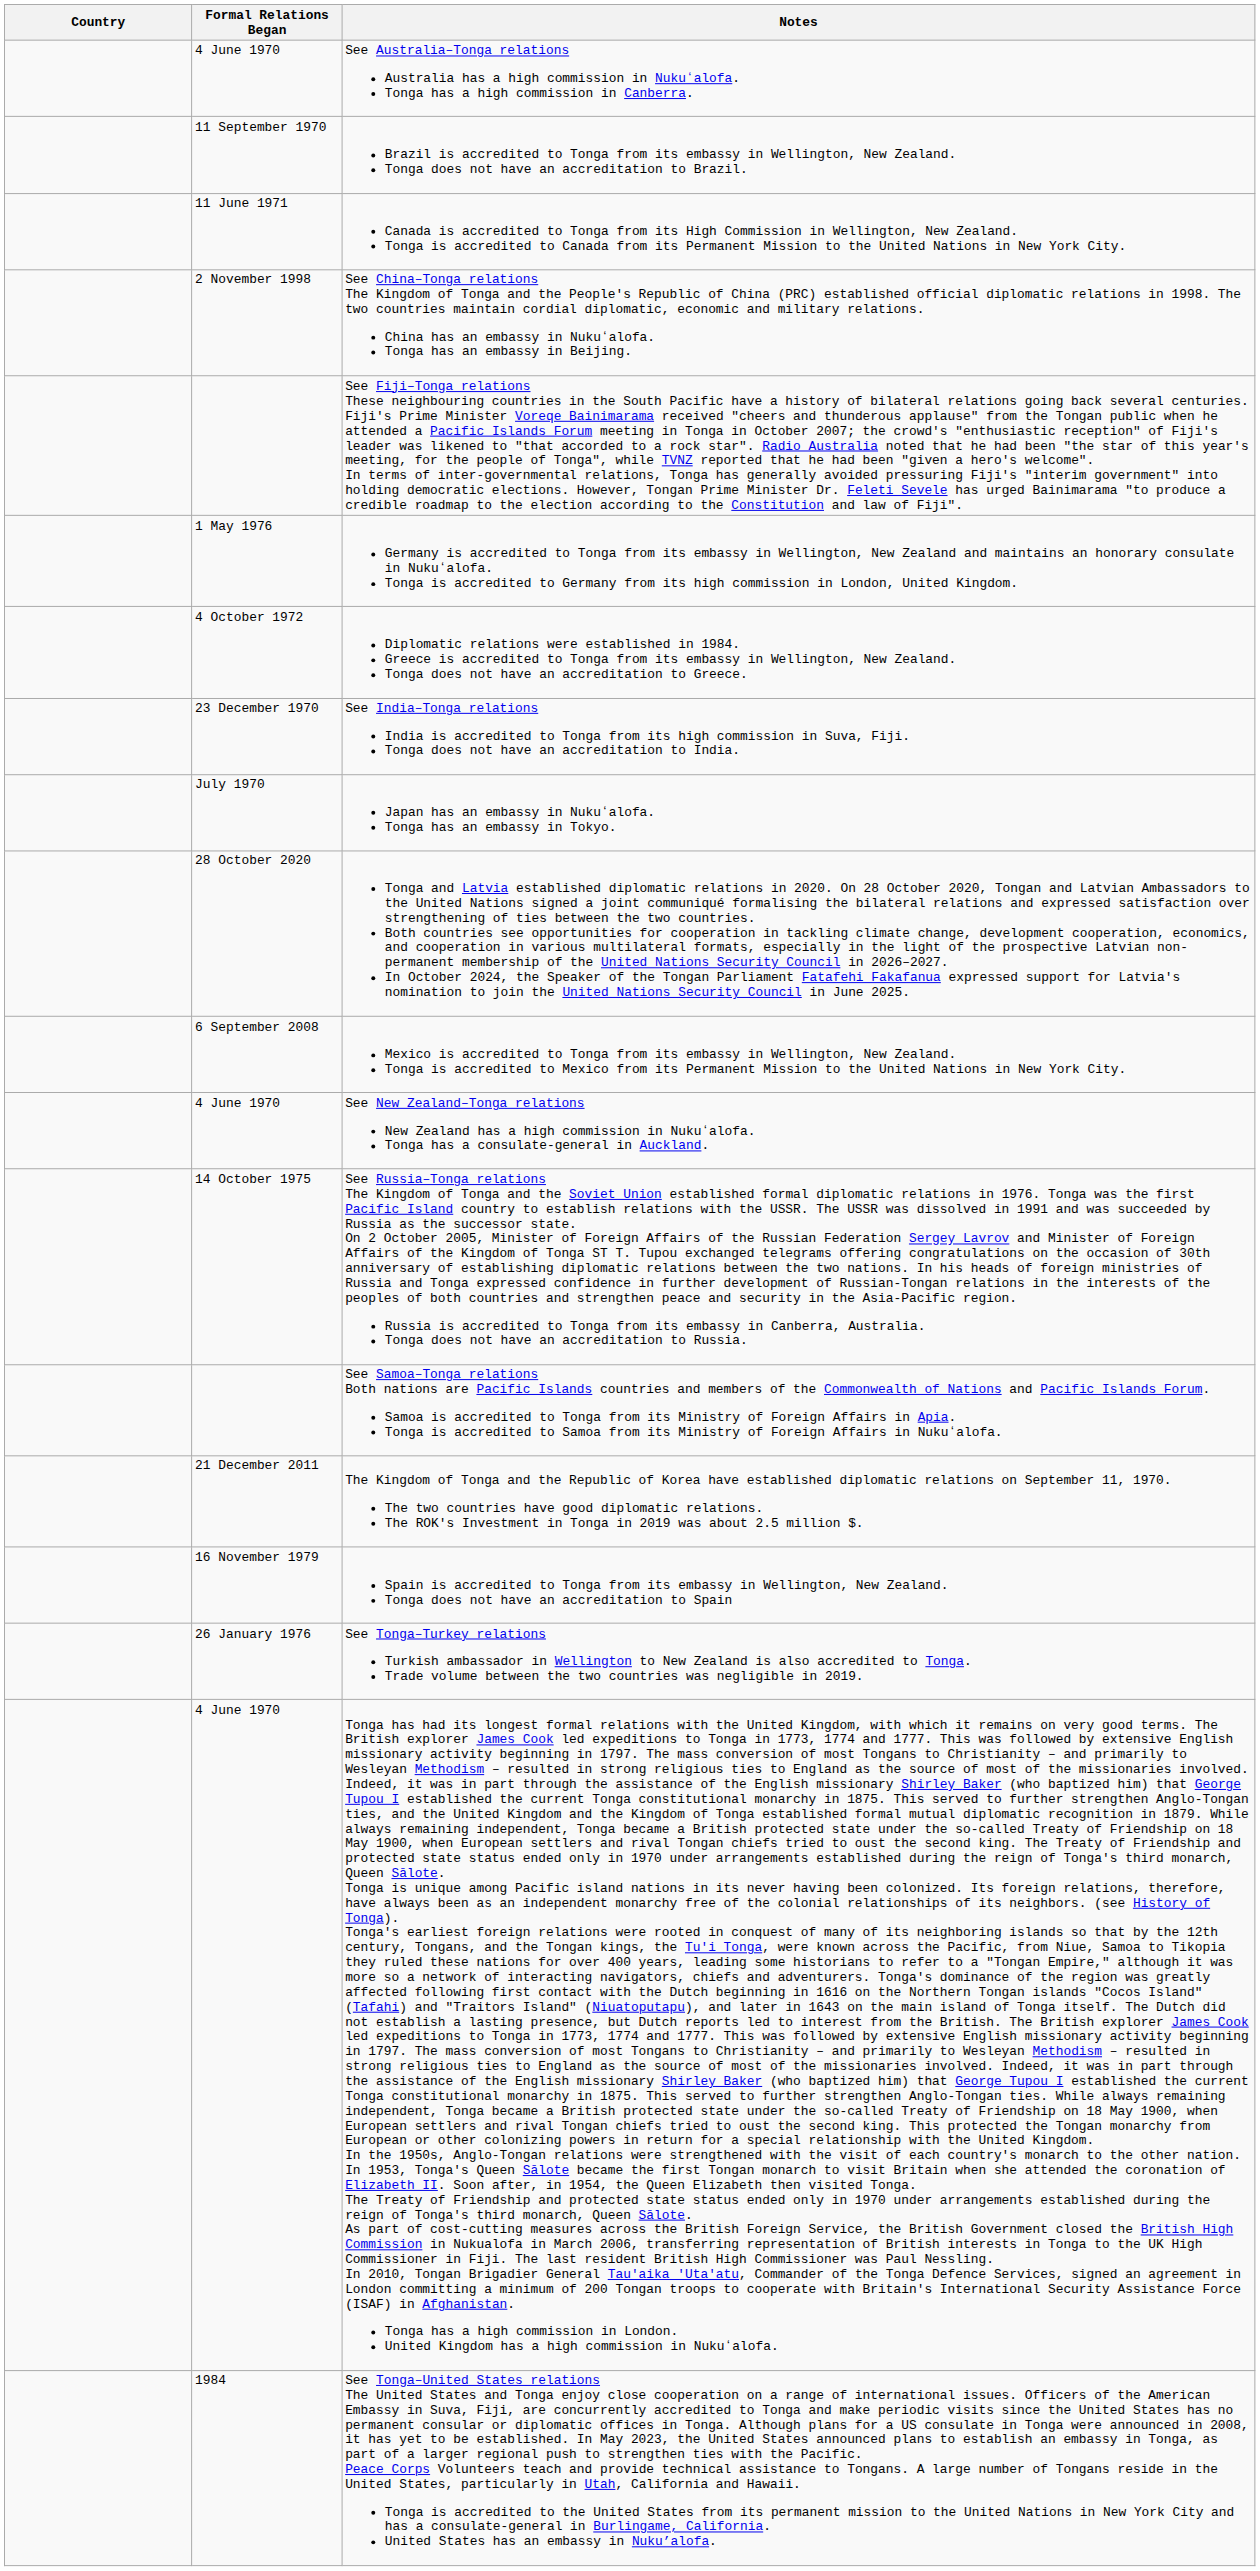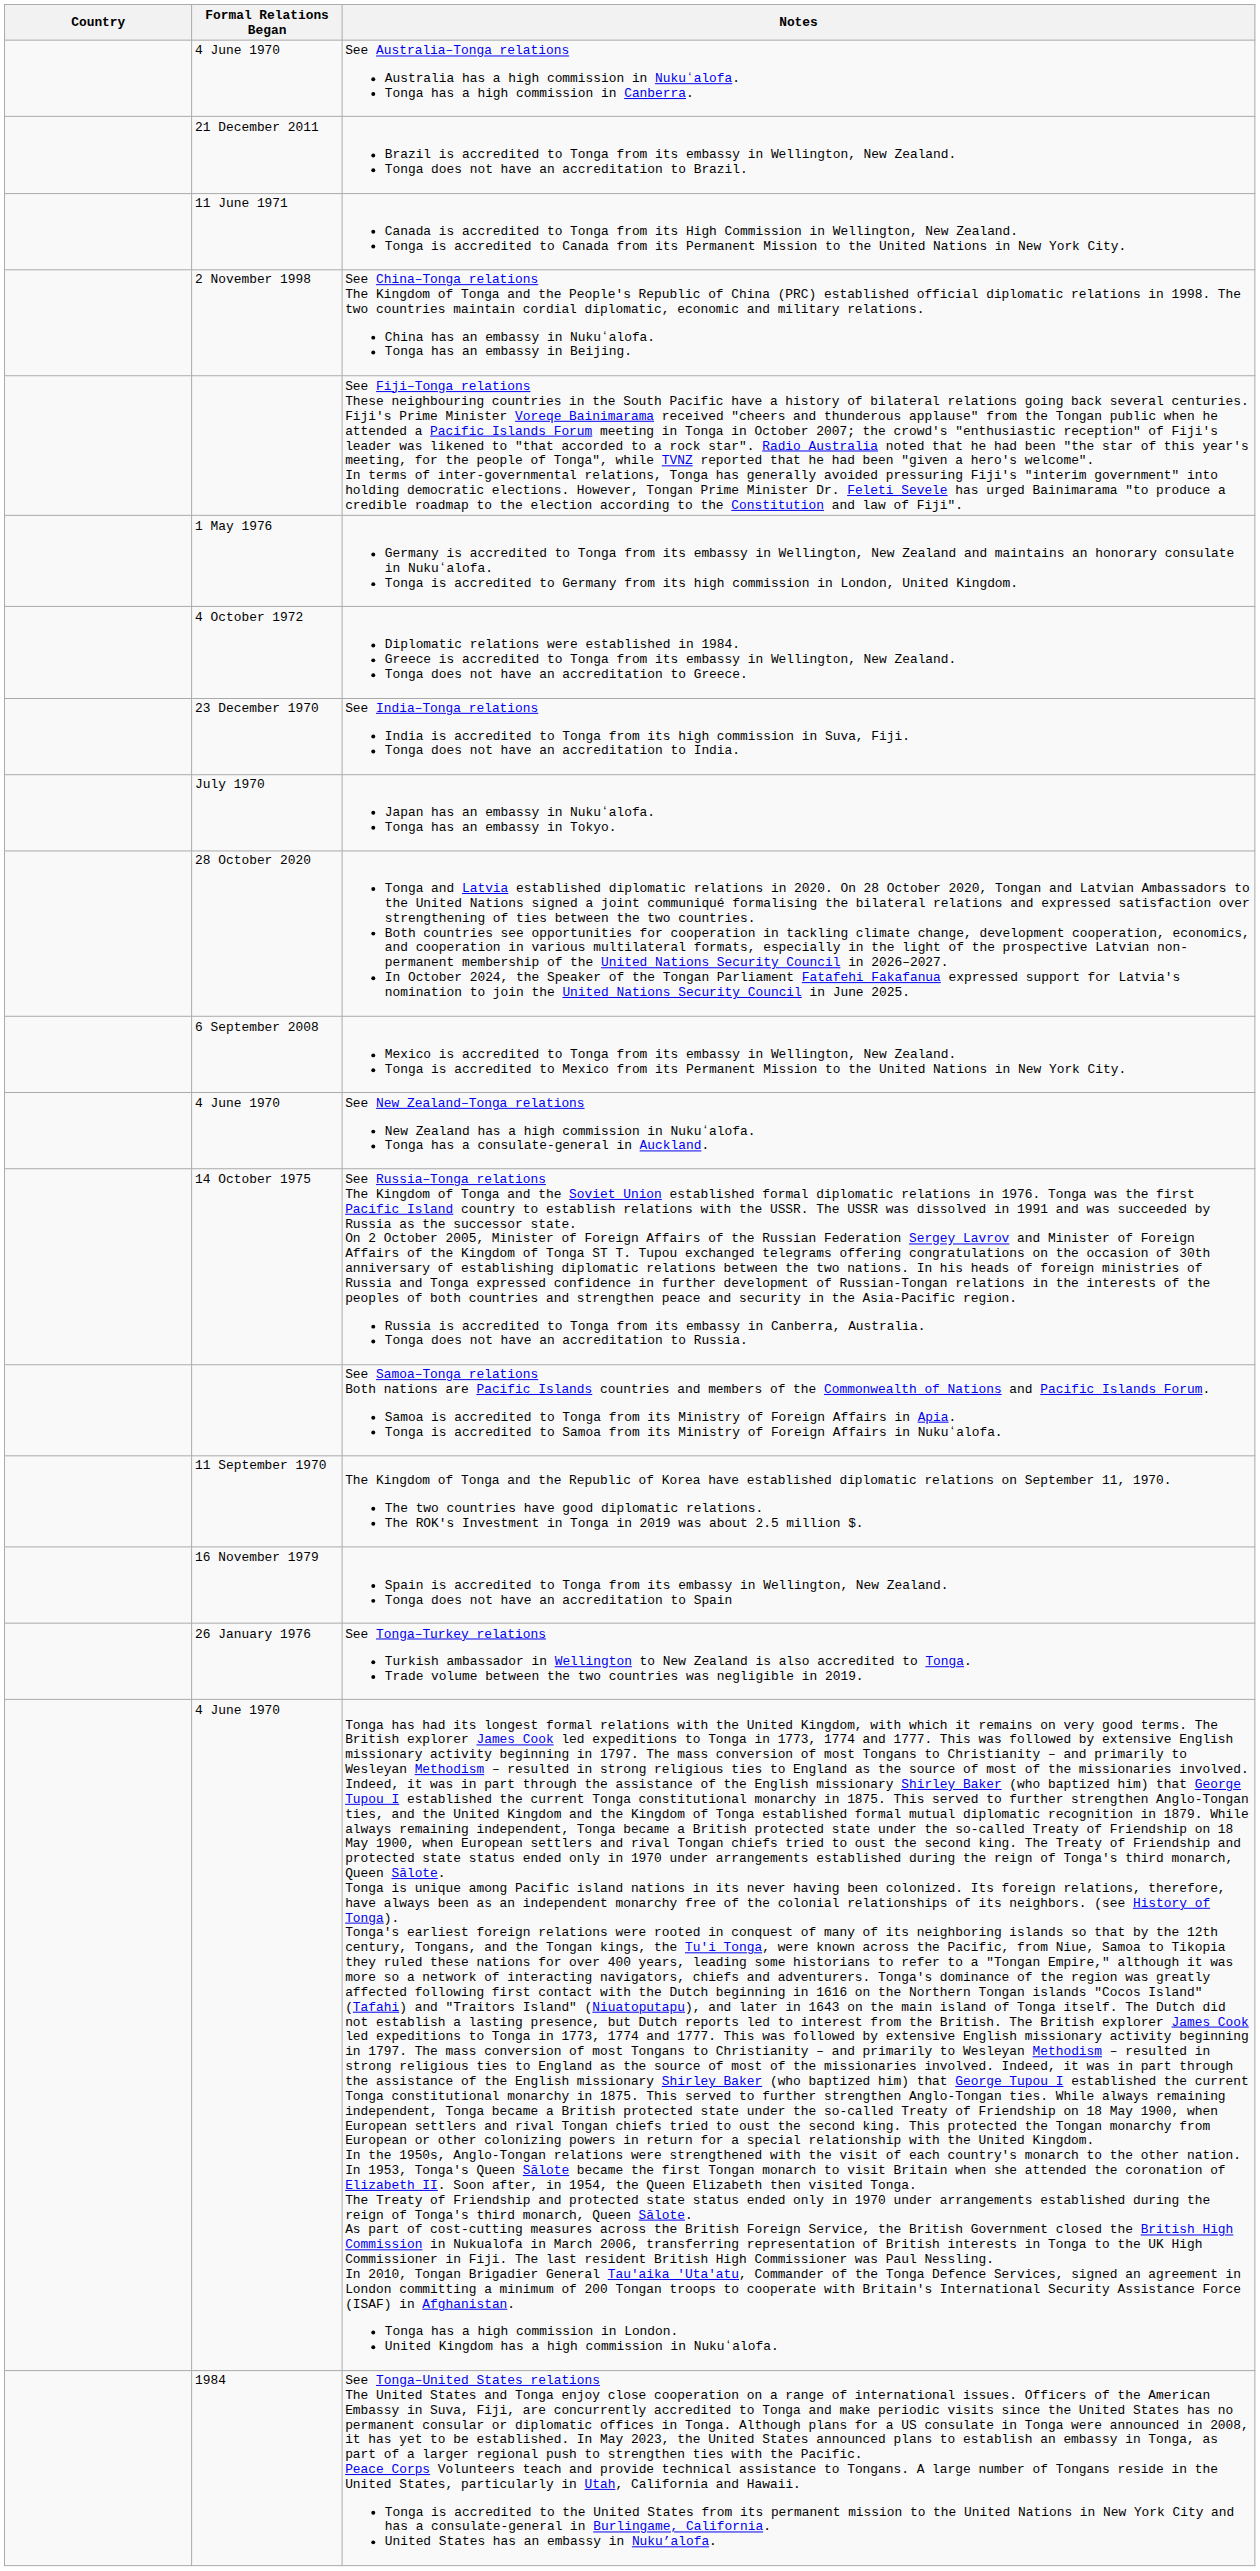(261, 127) 11 September 1970 -> (257, 127) 21 December 2011
(257, 1466) 21 December 2011 -> (261, 1466) 11 September 1970
